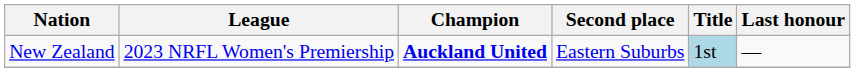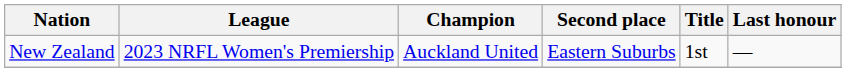(475, 51) bold -> (471, 51) normal
(705, 51) lightblue background -> (696, 51) no background
